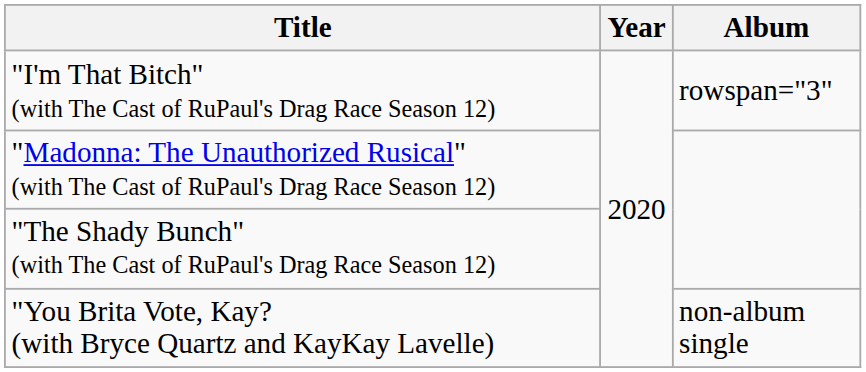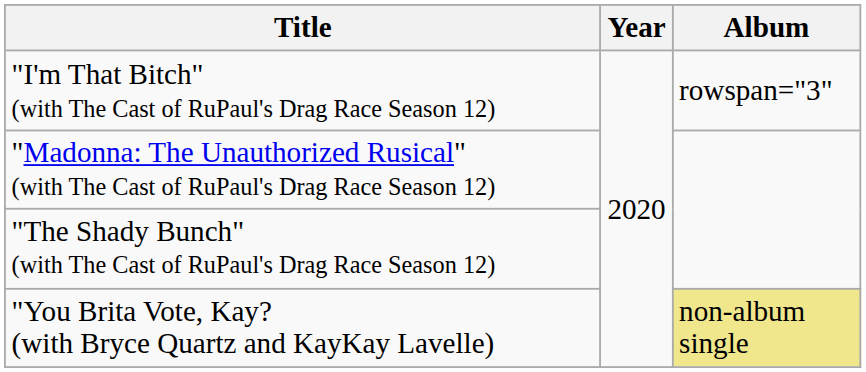(742, 326) no background -> (742, 326) khaki background
